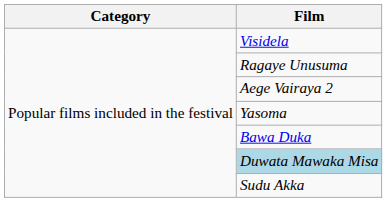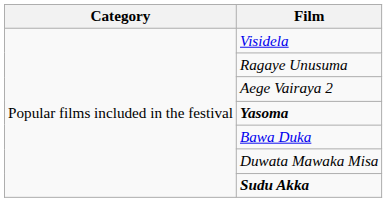(263, 112) normal -> (264, 112) bold
(309, 161) lightblue background -> (309, 161) no background
(272, 185) normal -> (275, 185) bold
